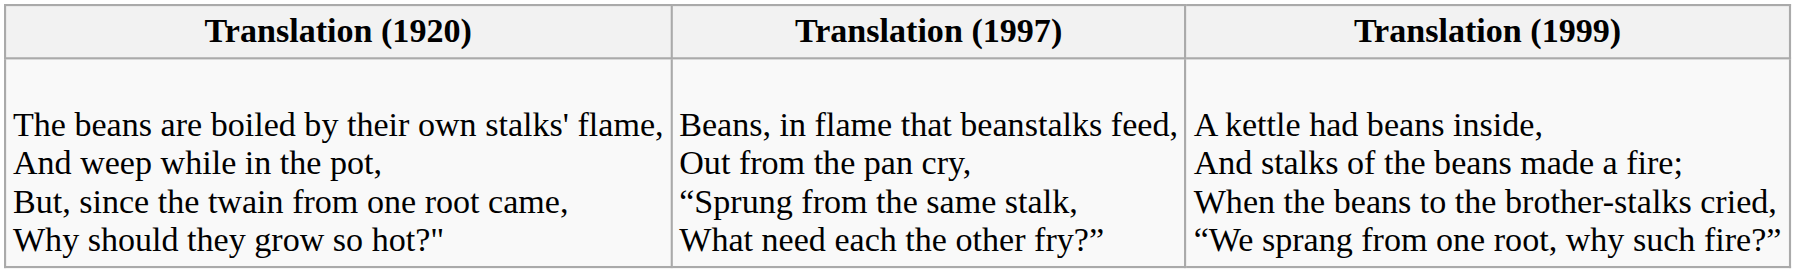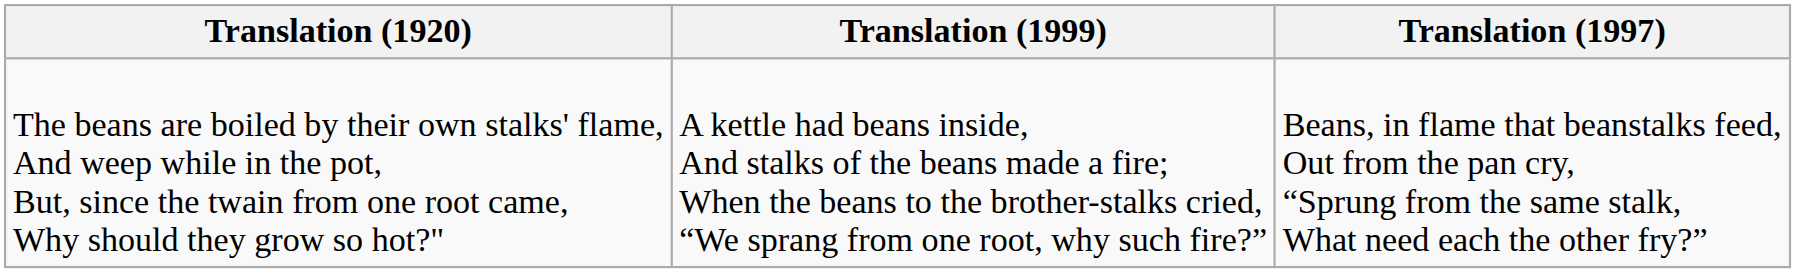columns swapped: (929, 31) <-> (1488, 31)
